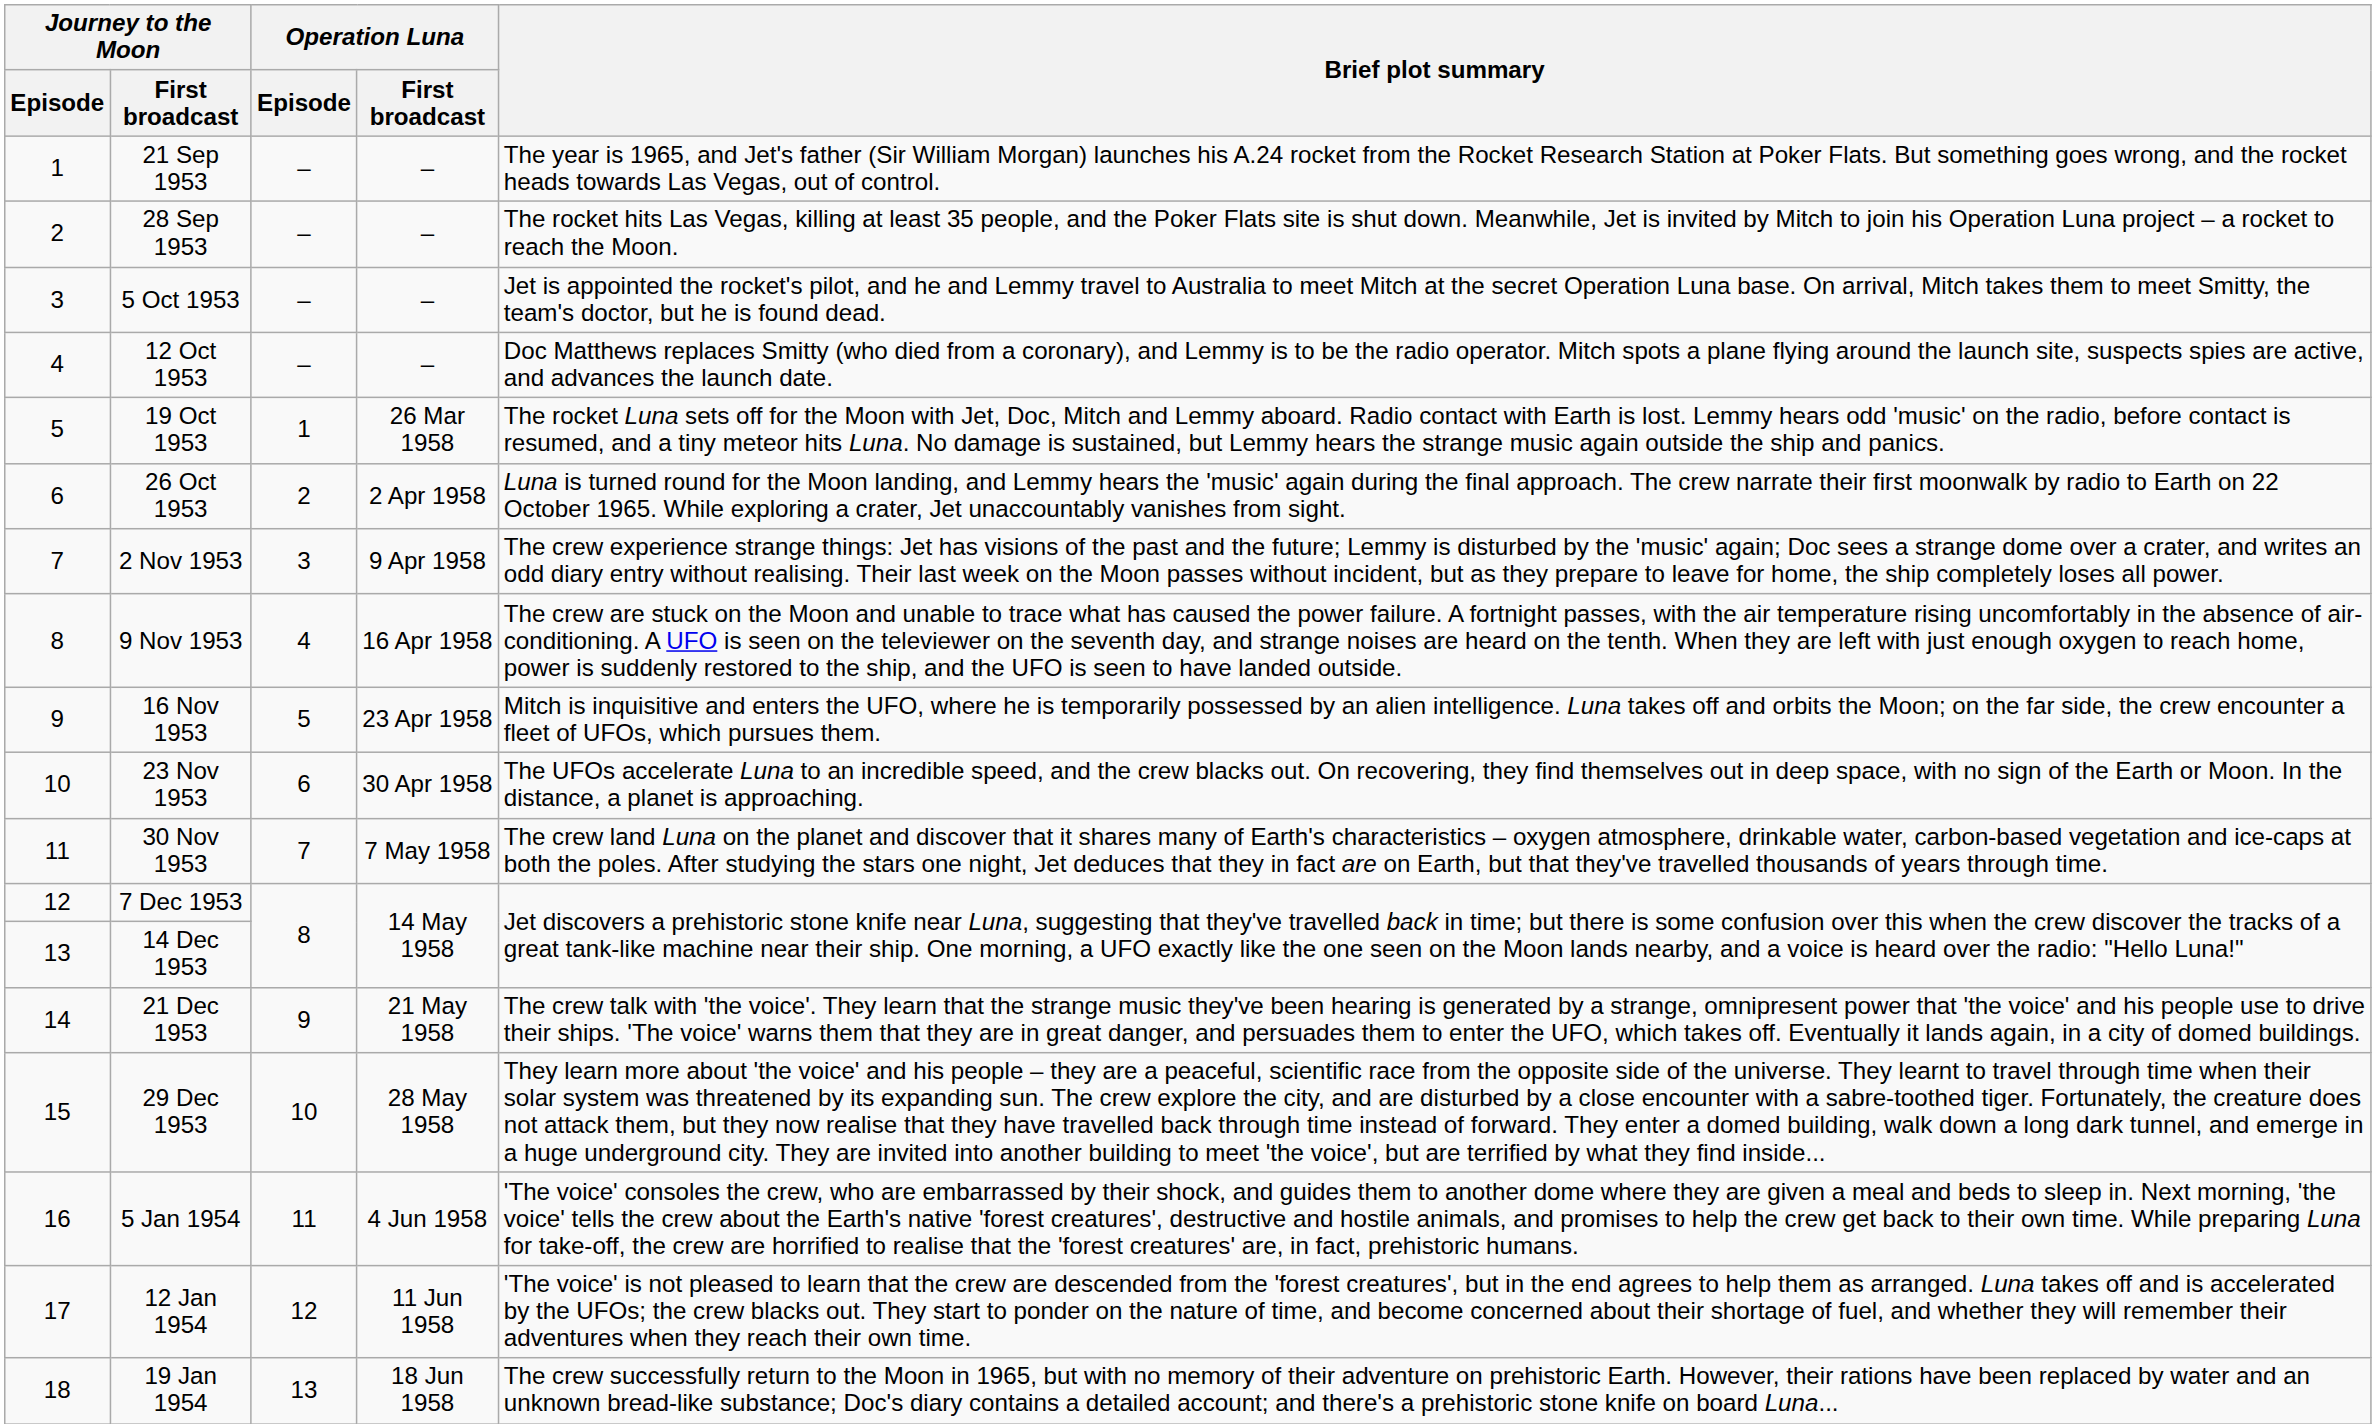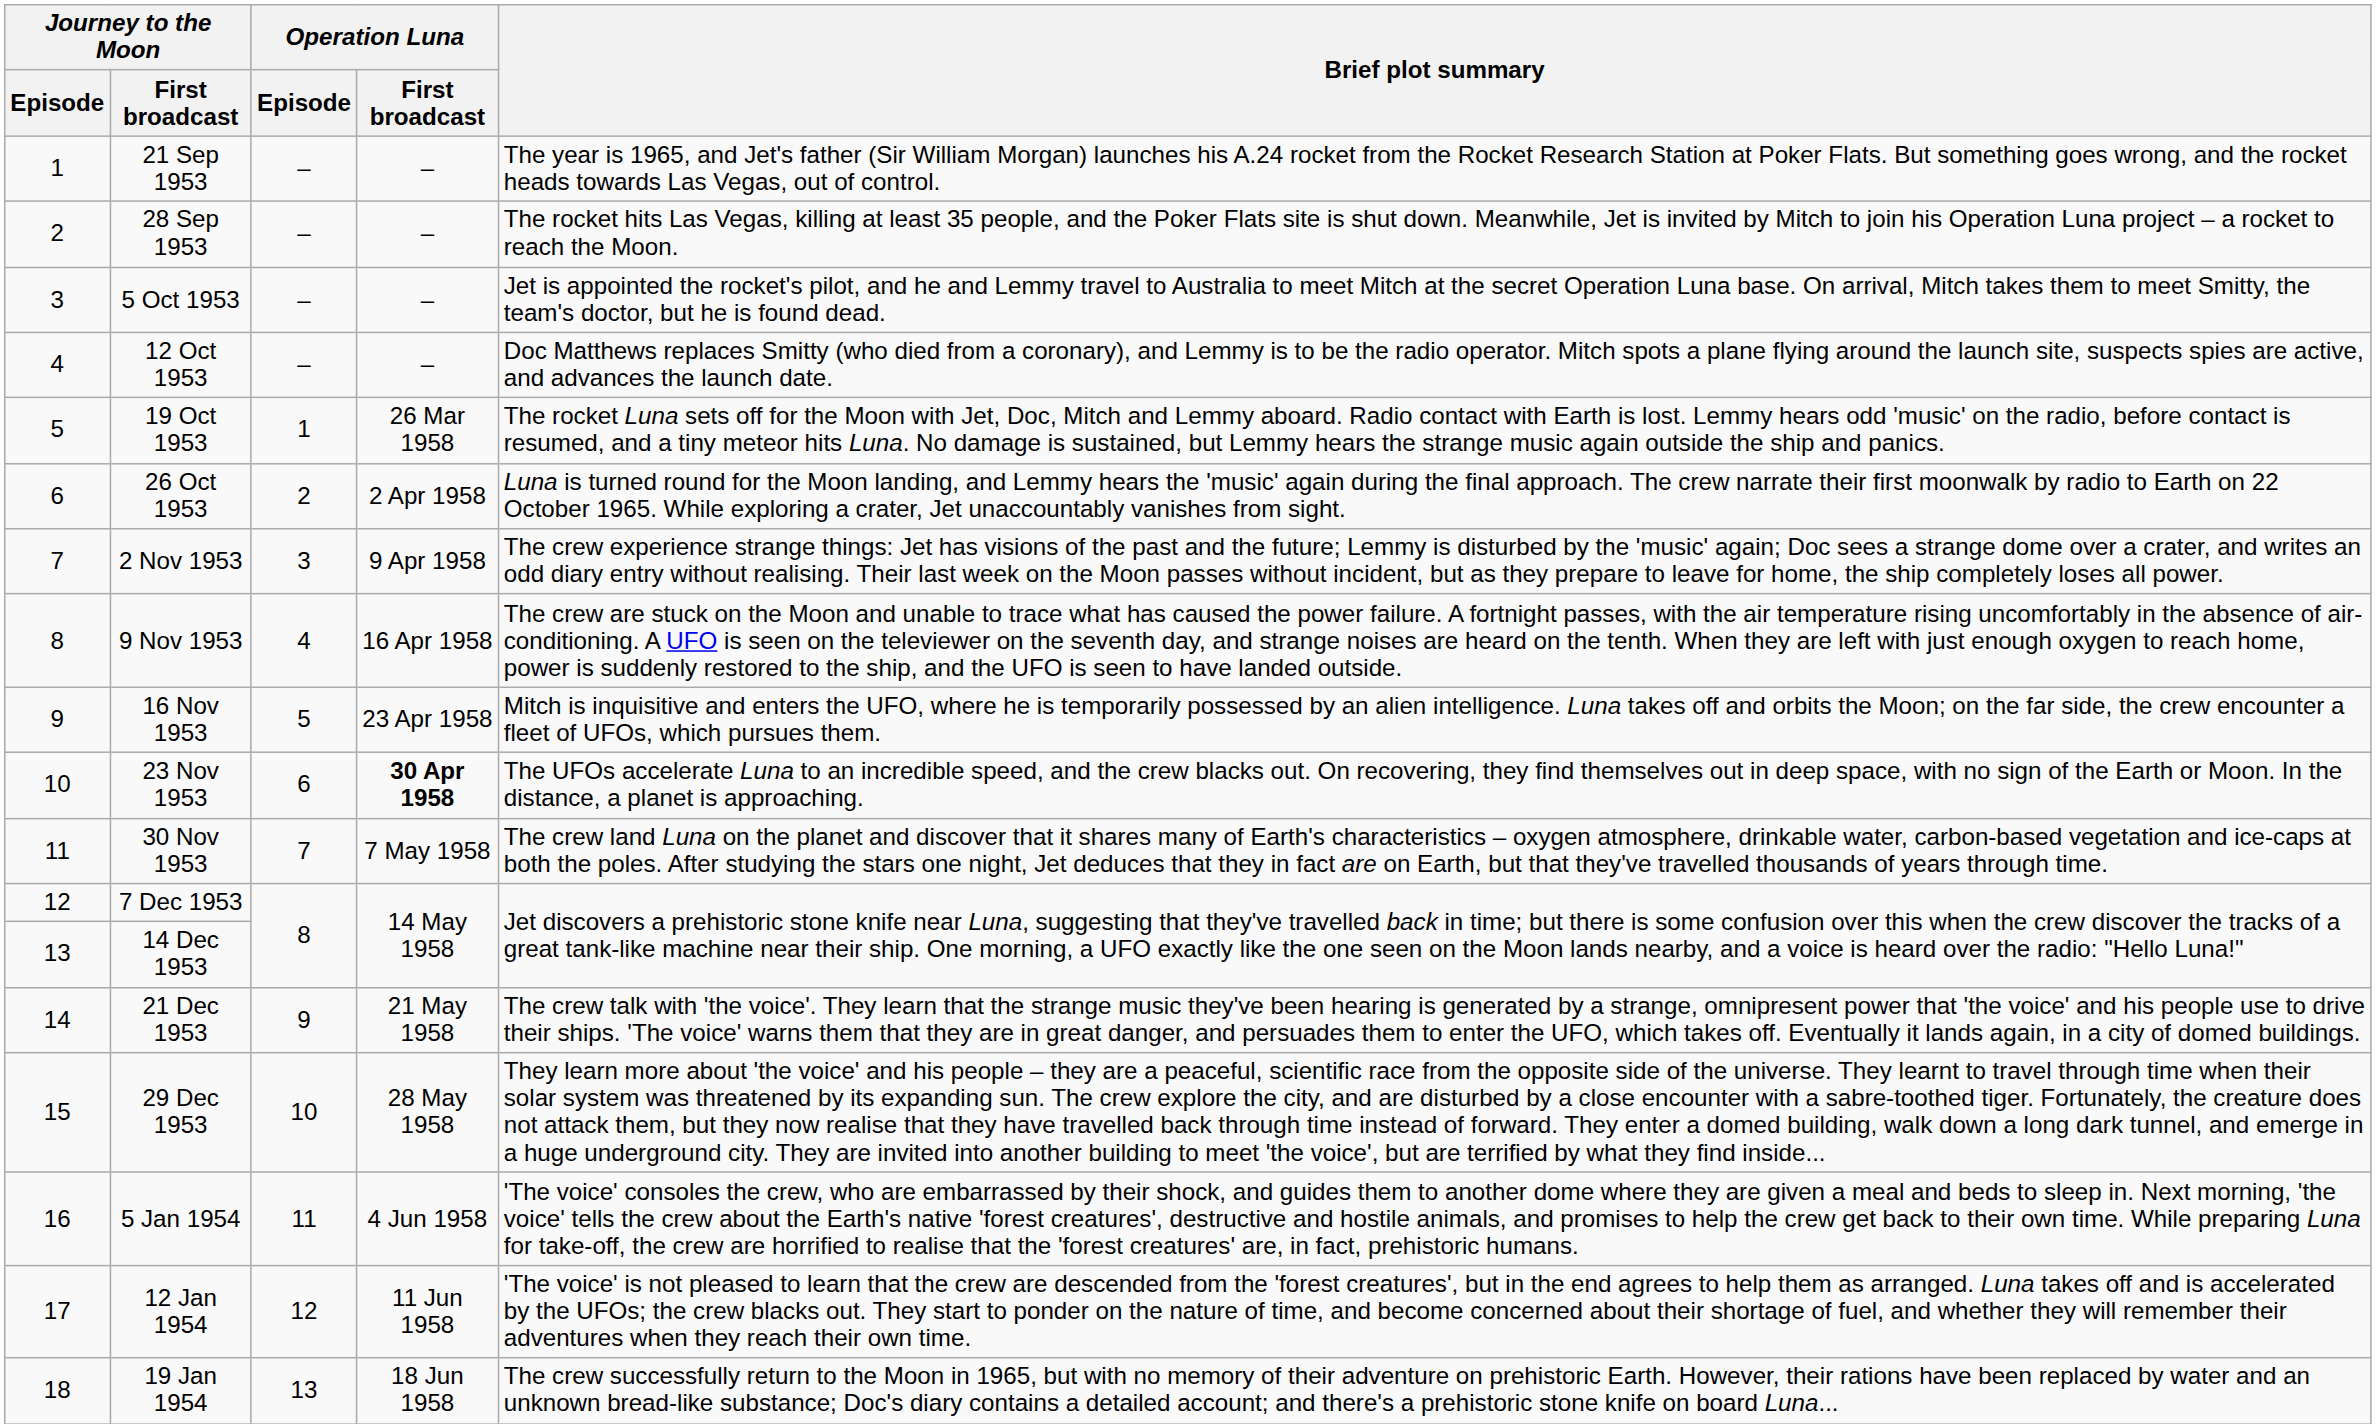(427, 784) normal -> (427, 784) bold
